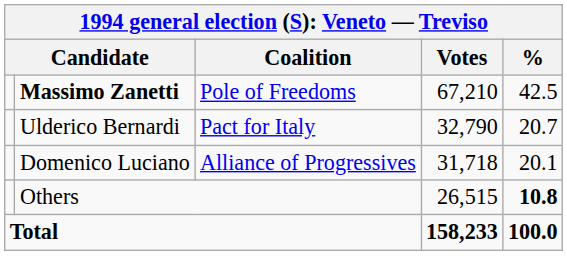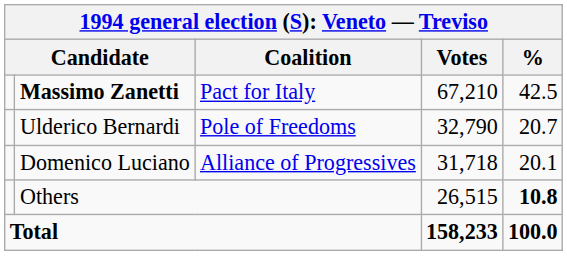(278, 92) Pole of Freedoms -> (258, 92) Pact for Italy
(258, 127) Pact for Italy -> (278, 127) Pole of Freedoms
